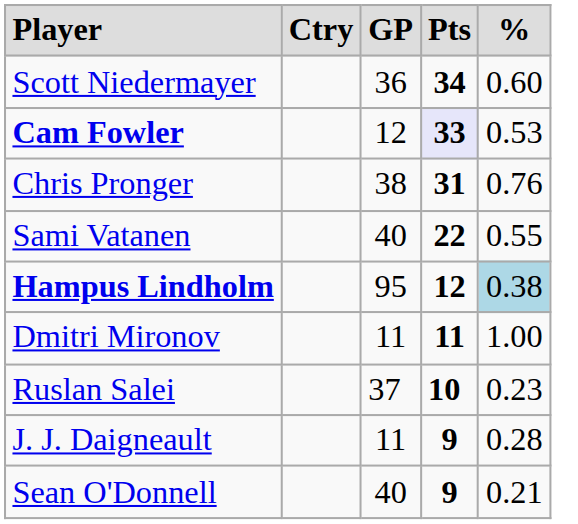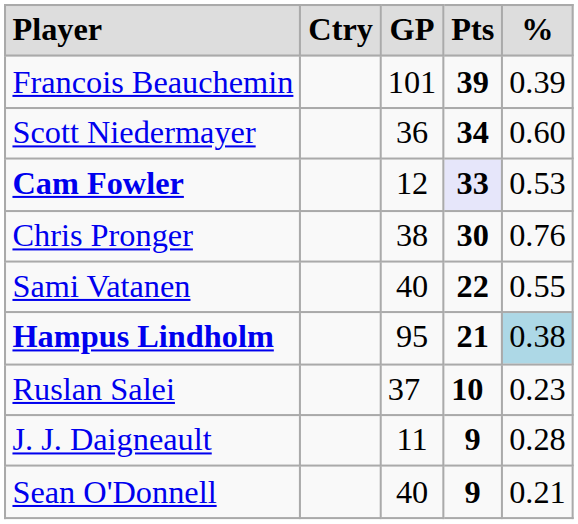+ row: (153, 81)
(450, 183) 31 -> (473, 235) 30
(450, 286) 12 -> (473, 337) 21
- row: (116, 337)
